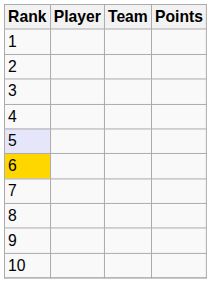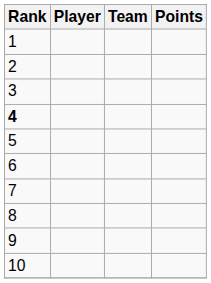(12, 116) normal -> (12, 116) bold
(12, 141) lavender background -> (12, 141) no background
(12, 166) gold background -> (12, 166) no background
